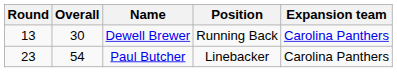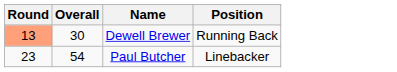- column: (336, 14)
(28, 35) no background -> (28, 35) lightsalmon background
